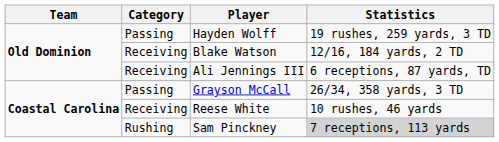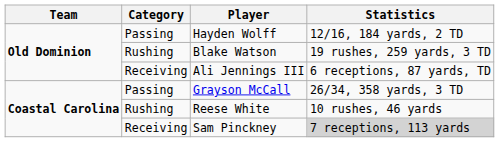(400, 33) 19 rushes, 259 yards, 3 TD -> (386, 33) 12/16, 184 yards, 2 TD
(156, 52) Receiving -> (149, 52) Rushing
(386, 52) 12/16, 184 yards, 2 TD -> (400, 52) 19 rushes, 259 yards, 3 TD
(156, 109) Receiving -> (149, 109) Rushing
(149, 128) Rushing -> (156, 128) Receiving
